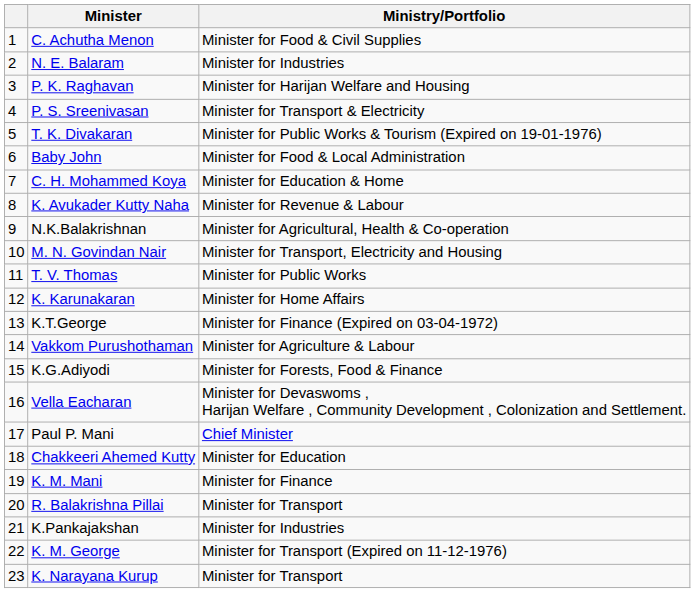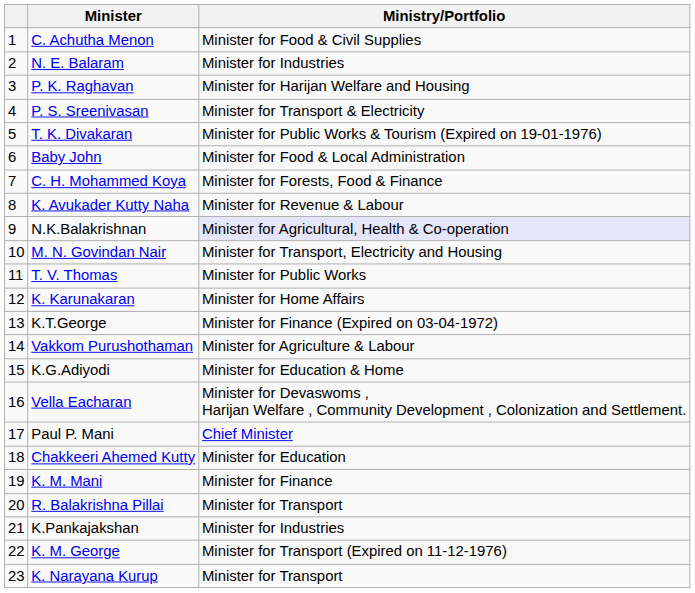(303, 181) Minister for Education & Home -> (322, 181) Minister for Forests, Food & Finance
(355, 228) no background -> (355, 228) lavender background
(322, 370) Minister for Forests, Food & Finance -> (303, 370) Minister for Education & Home
